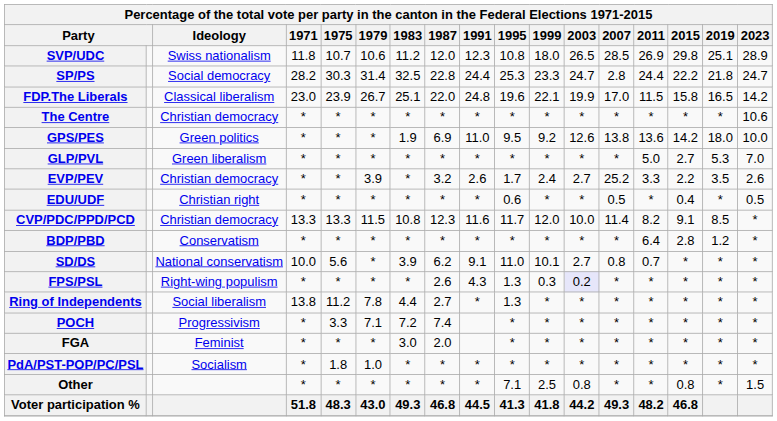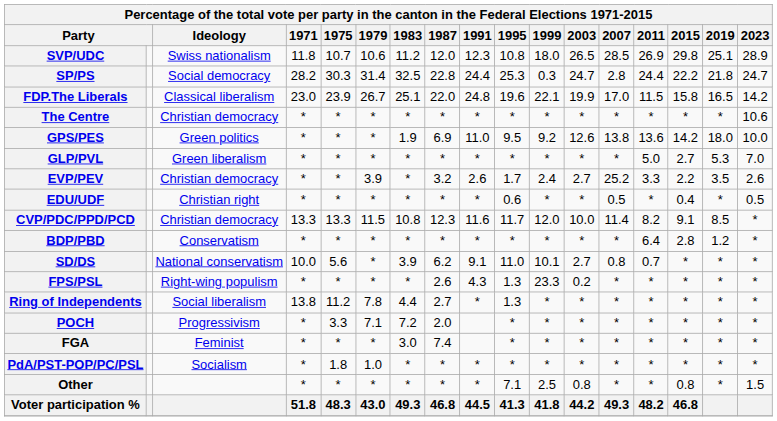(547, 76) 23.3 -> (547, 76) 0.3
(547, 281) 0.3 -> (547, 281) 23.3
(582, 281) lavender background -> (582, 281) no background
(443, 323) 7.4 -> (443, 323) 2.0
(443, 343) 2.0 -> (443, 343) 7.4
